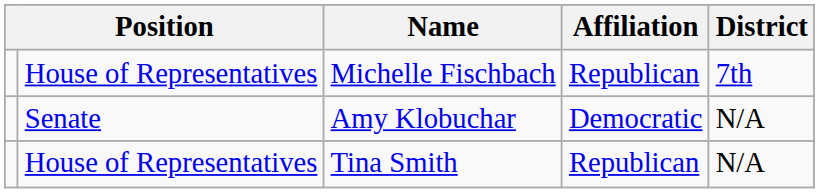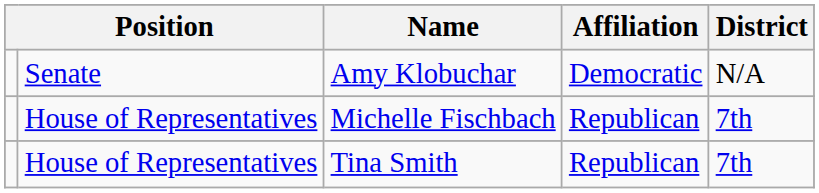rows swapped: (443, 72) <-> (423, 118)
(740, 163) N/A -> (734, 163) 7th
